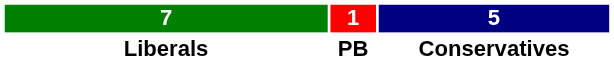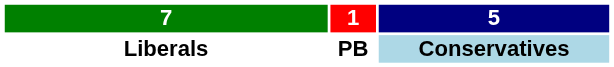(494, 48) no background -> (494, 48) lightblue background
